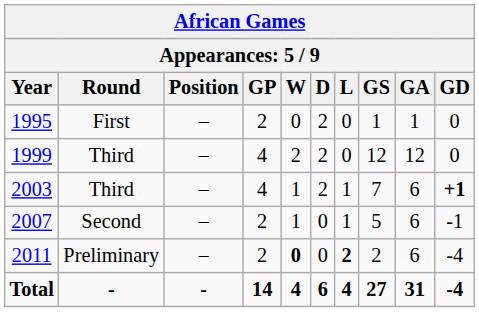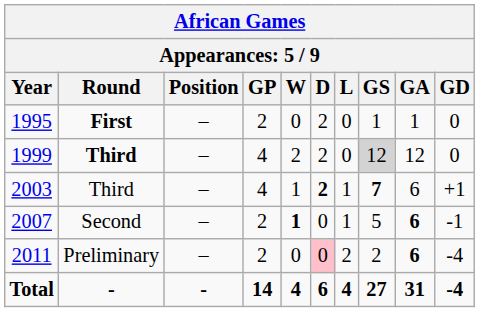(111, 122) normal -> (111, 122) bold
(111, 155) normal -> (111, 155) bold
(376, 155) no background -> (376, 155) lightgrey background
(323, 189) normal -> (323, 189) bold
(376, 189) normal -> (376, 189) bold
(455, 189) bold -> (455, 189) normal
(296, 222) normal -> (296, 222) bold
(415, 222) normal -> (415, 222) bold
(296, 256) bold -> (296, 256) normal
(323, 256) no background -> (323, 256) pink background
(347, 256) bold -> (347, 256) normal
(415, 256) normal -> (415, 256) bold
